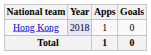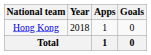(80, 27) lavender background -> (80, 27) no background
